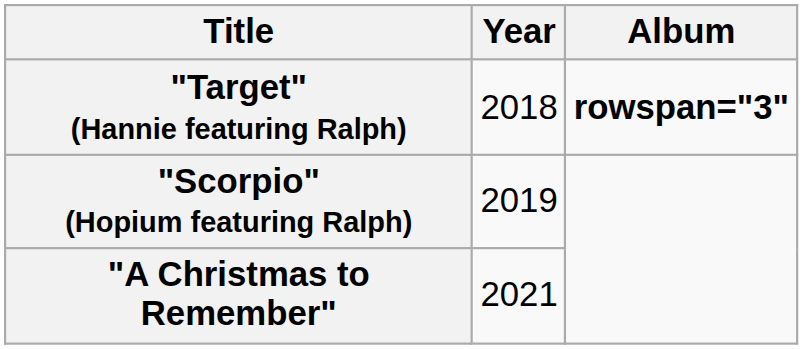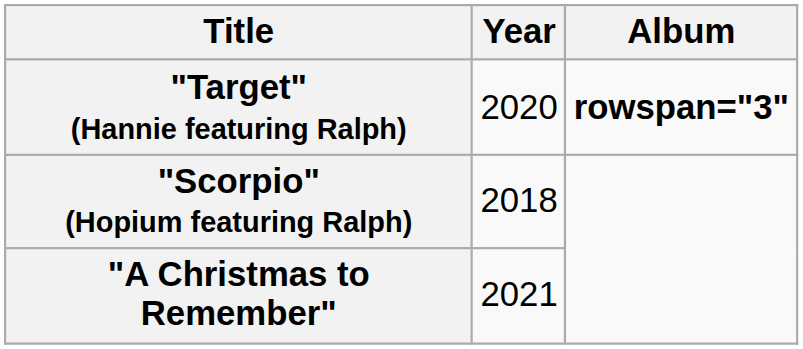(519, 106) 2018 -> (519, 106) 2020
(519, 200) 2019 -> (519, 200) 2018
